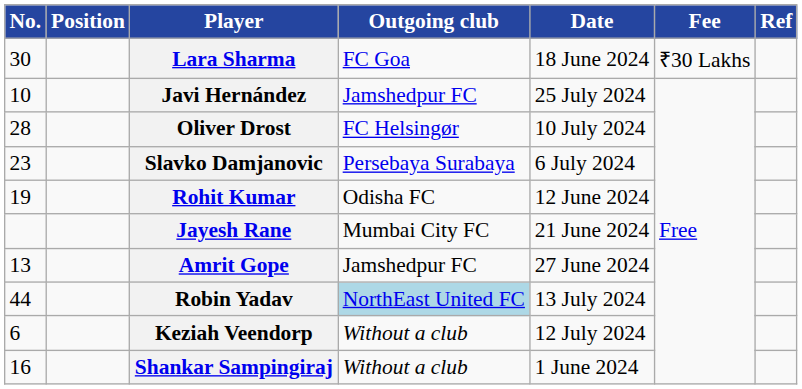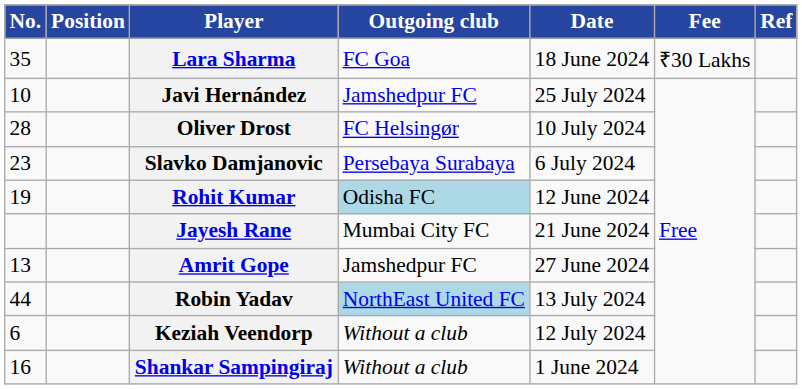(20, 58) 30 -> (20, 58) 35
(389, 196) no background -> (389, 196) lightblue background
